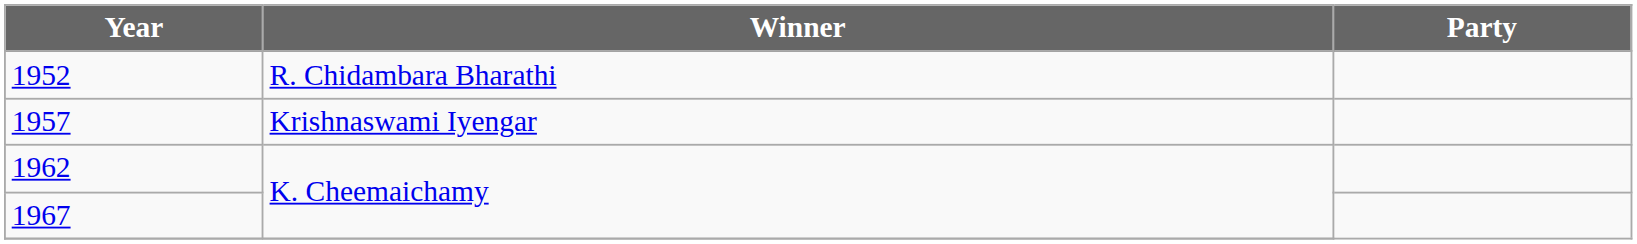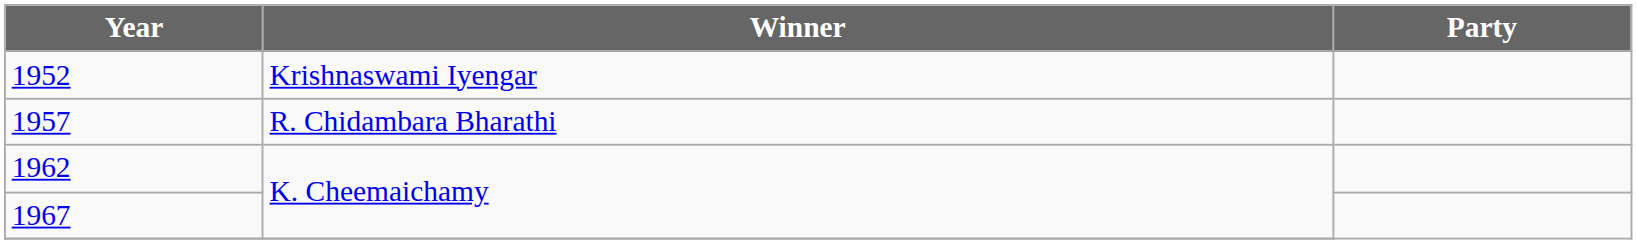(413, 74) R. Chidambara Bharathi -> (403, 74) Krishnaswami Iyengar
(403, 121) Krishnaswami Iyengar -> (413, 121) R. Chidambara Bharathi
